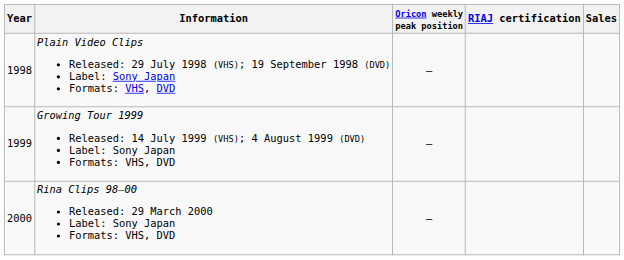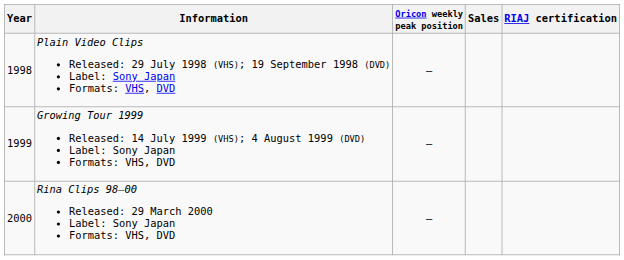columns swapped: (601, 19) <-> (524, 19)
